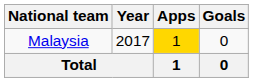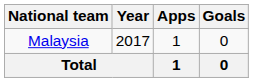(176, 41) gold background -> (176, 41) no background
